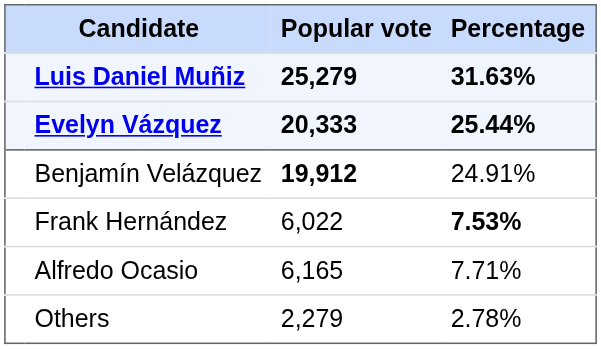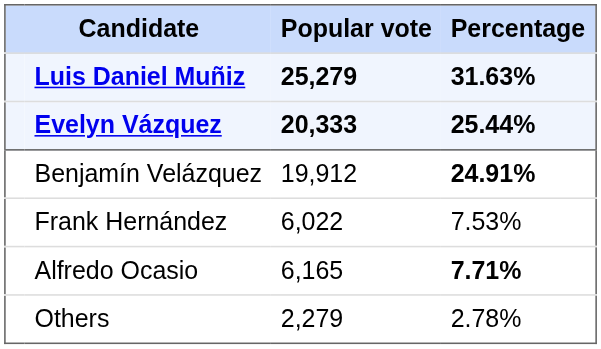(319, 173) bold -> (319, 173) normal
(493, 173) normal -> (493, 173) bold
(486, 222) bold -> (486, 222) normal
(486, 270) normal -> (486, 270) bold
